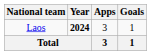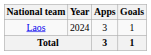(80, 27) bold -> (80, 27) normal
